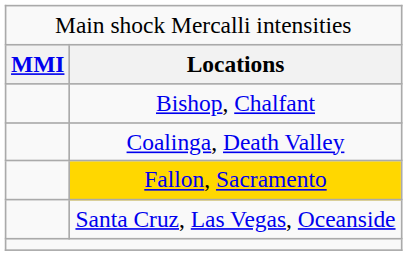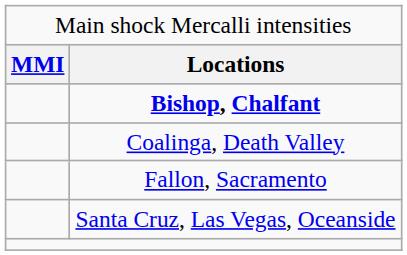(236, 102) normal -> (235, 102) bold
(235, 180) gold background -> (235, 180) no background
